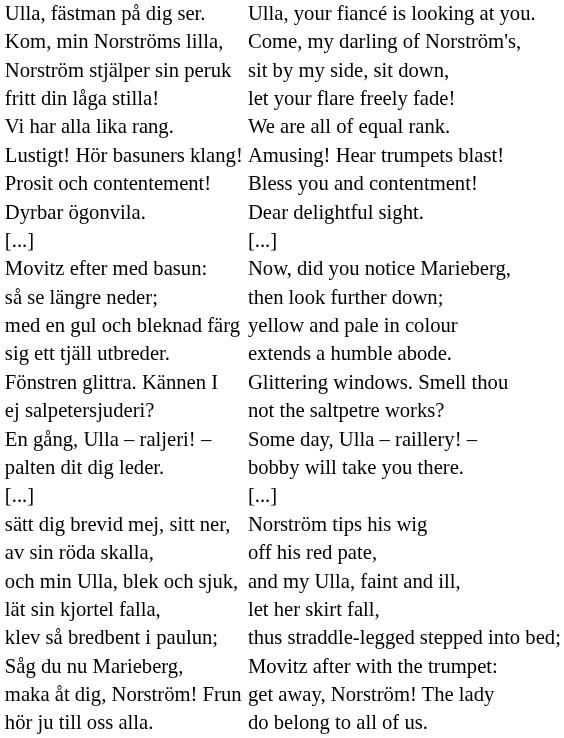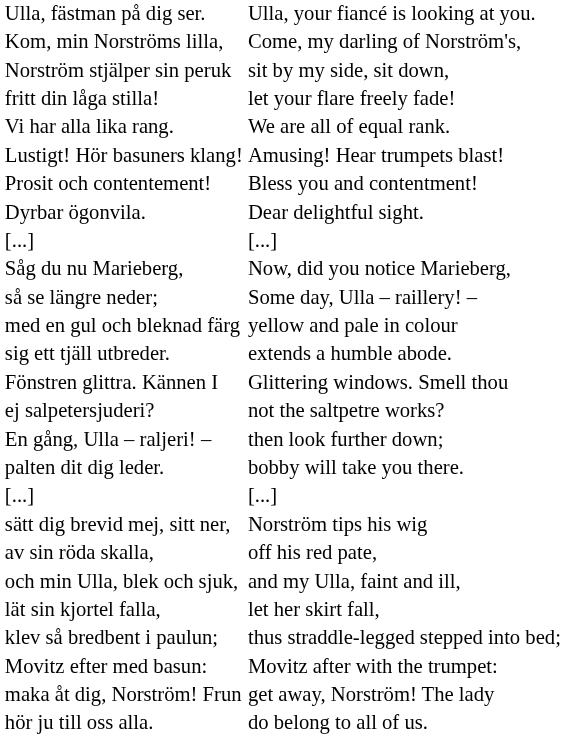(106, 268) Movitz efter med basun: -> (94, 268) Såg du nu Marieberg,
(346, 297) then look further down; -> (362, 297) Some day, Ulla – raillery! –
(362, 439) Some day, Ulla – raillery! – -> (346, 439) then look further down;
(94, 666) Såg du nu Marieberg, -> (106, 666) Movitz efter med basun:
